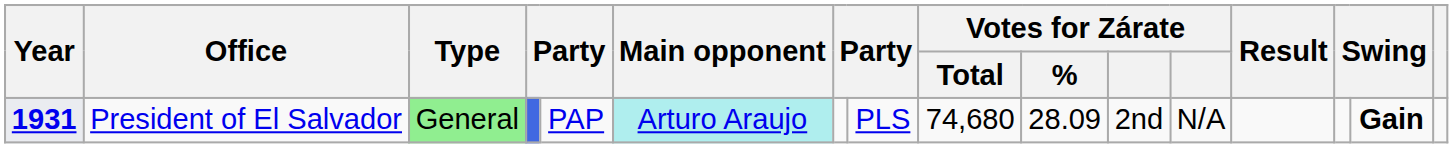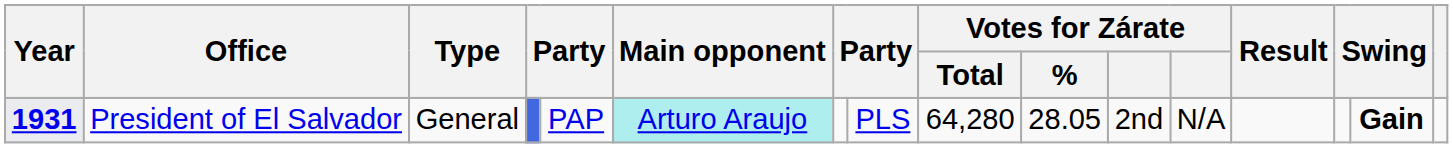(467, 120) lightgreen background -> (467, 120) no background
(970, 120) 74,680 -> (970, 120) 64,280
(1065, 120) 28.09 -> (1065, 120) 28.05
